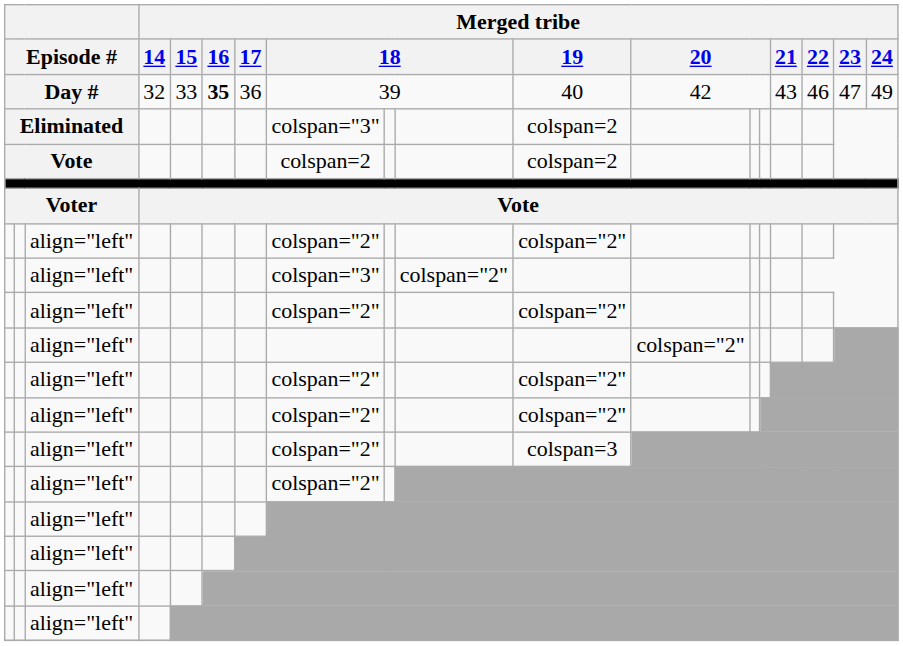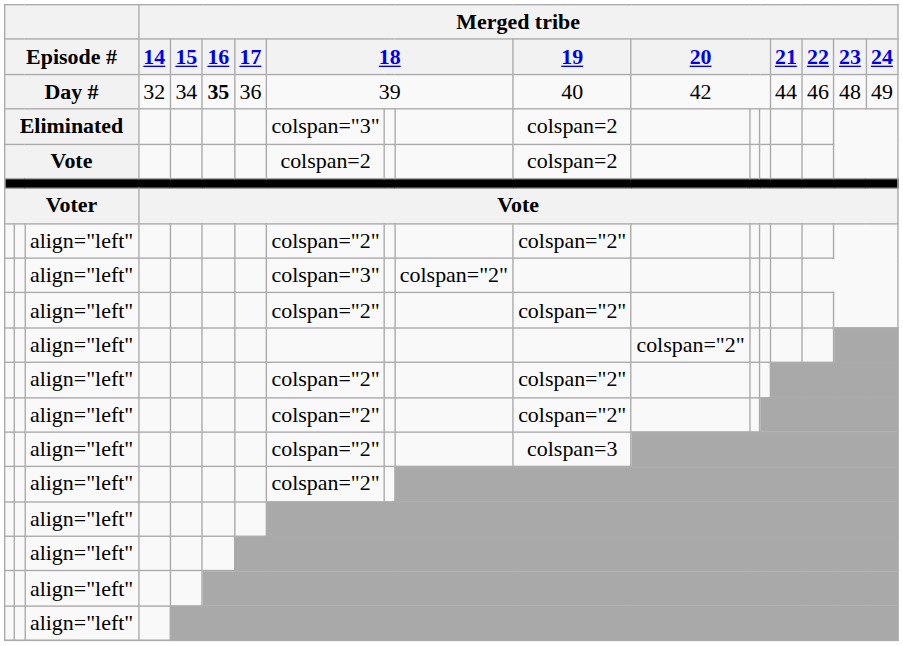(186, 91) 33 -> (186, 91) 34
(786, 91) 43 -> (786, 91) 44
(850, 91) 47 -> (850, 91) 48
